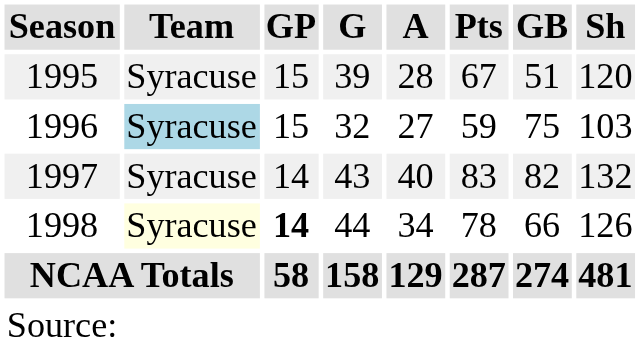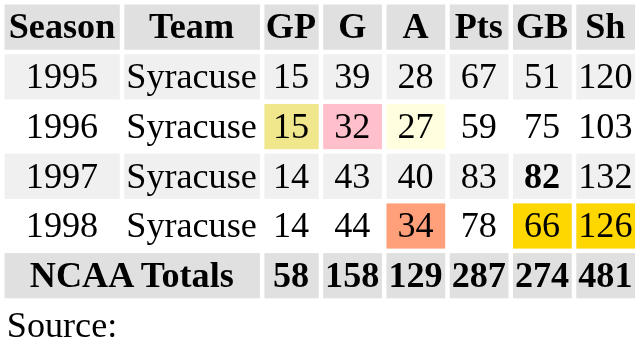(192, 125) lightblue background -> (192, 125) no background
(291, 125) no background -> (291, 125) khaki background
(352, 125) no background -> (352, 125) pink background
(416, 125) no background -> (416, 125) lightyellow background
(542, 175) normal -> (542, 175) bold
(192, 225) lightyellow background -> (192, 225) no background
(291, 225) bold -> (291, 225) normal
(416, 225) no background -> (416, 225) lightsalmon background
(542, 225) no background -> (542, 225) gold background
(605, 225) no background -> (605, 225) gold background
